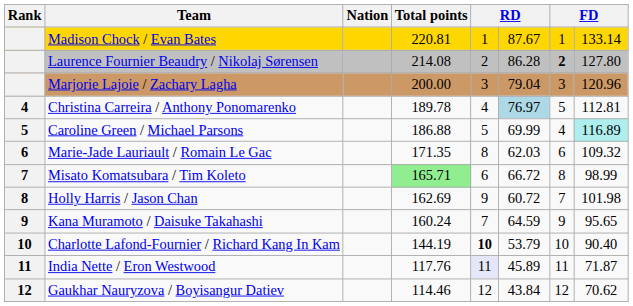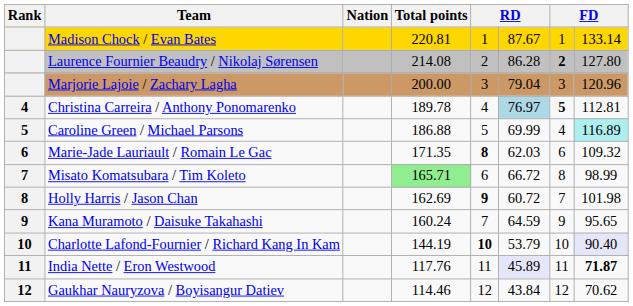(562, 107) normal -> (562, 107) bold
(485, 152) normal -> (485, 152) bold
(485, 198) normal -> (485, 198) bold
(601, 244) no background -> (601, 244) lavender background
(485, 267) lavender background -> (485, 267) no background
(524, 267) no background -> (524, 267) lavender background
(601, 267) normal -> (601, 267) bold
